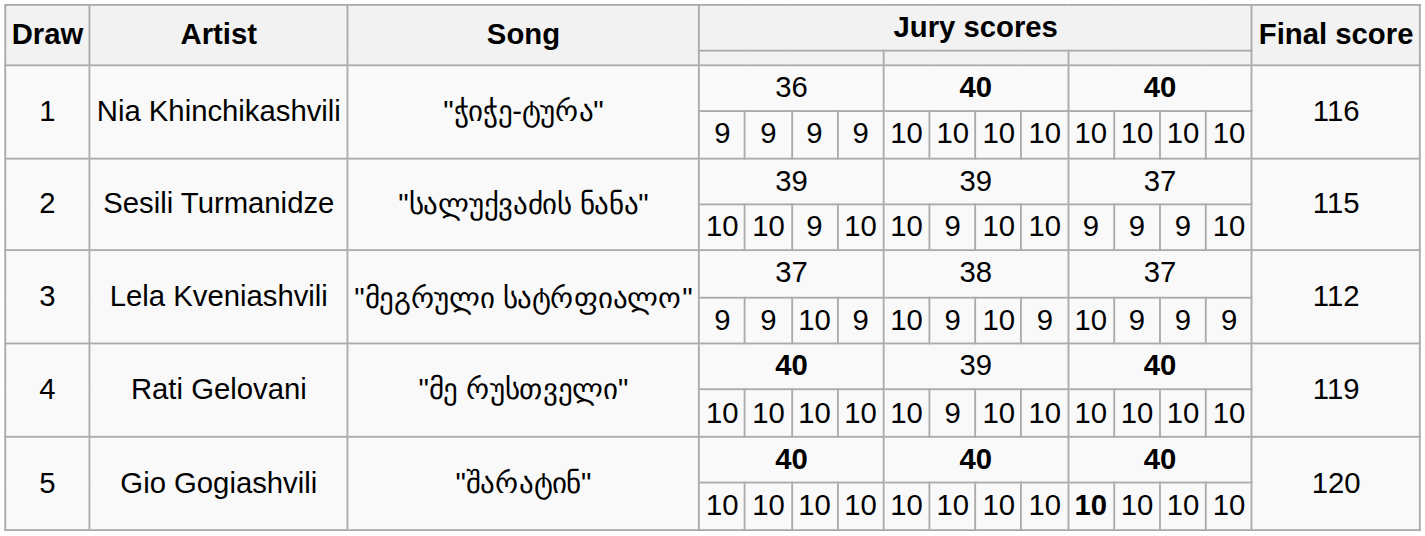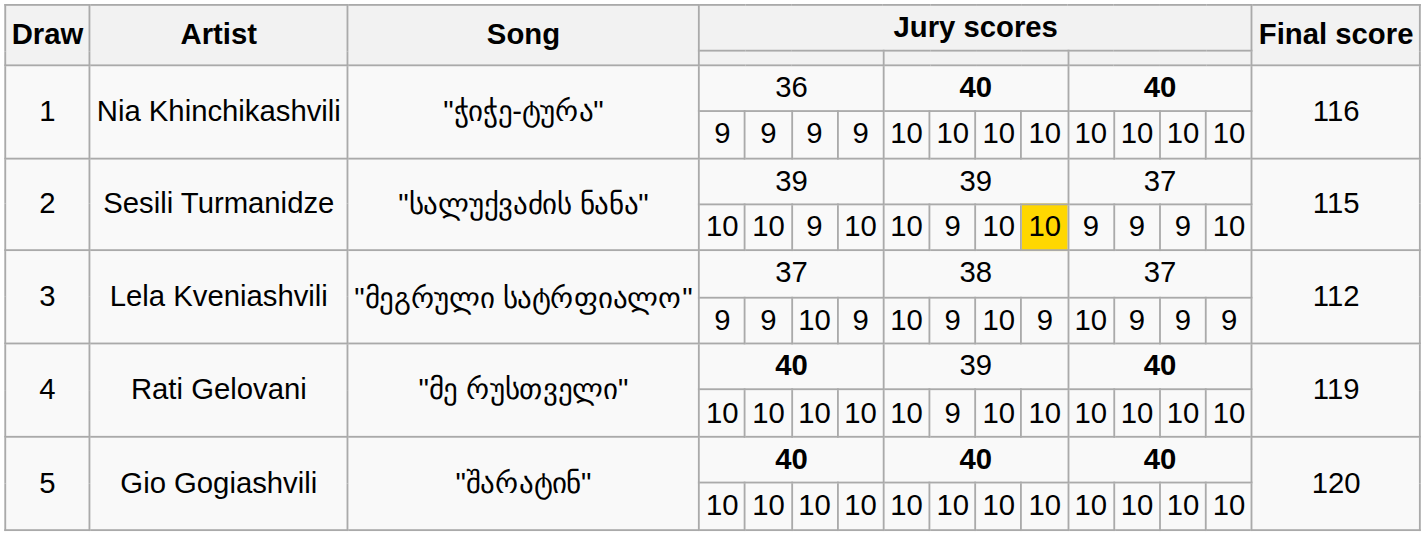(1045, 226) no background -> (1045, 226) gold background
(1091, 505) bold -> (1091, 505) normal
